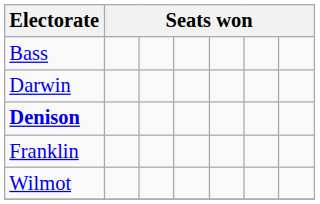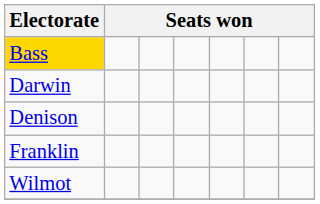(29, 53) no background -> (29, 53) gold background
(45, 118) bold -> (43, 118) normal
